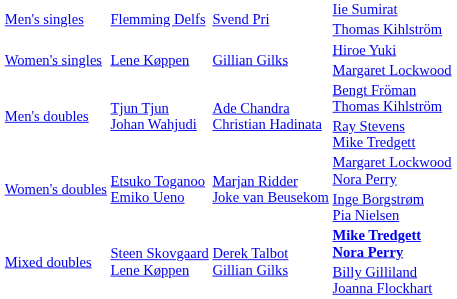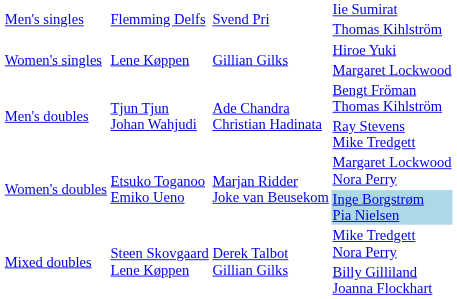(378, 207) no background -> (378, 207) lightblue background
(377, 243) bold -> (374, 243) normal
